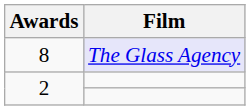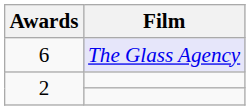(44, 54) 8 -> (44, 54) 6
